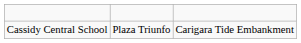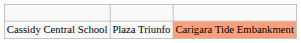(235, 30) no background -> (235, 30) lightsalmon background
